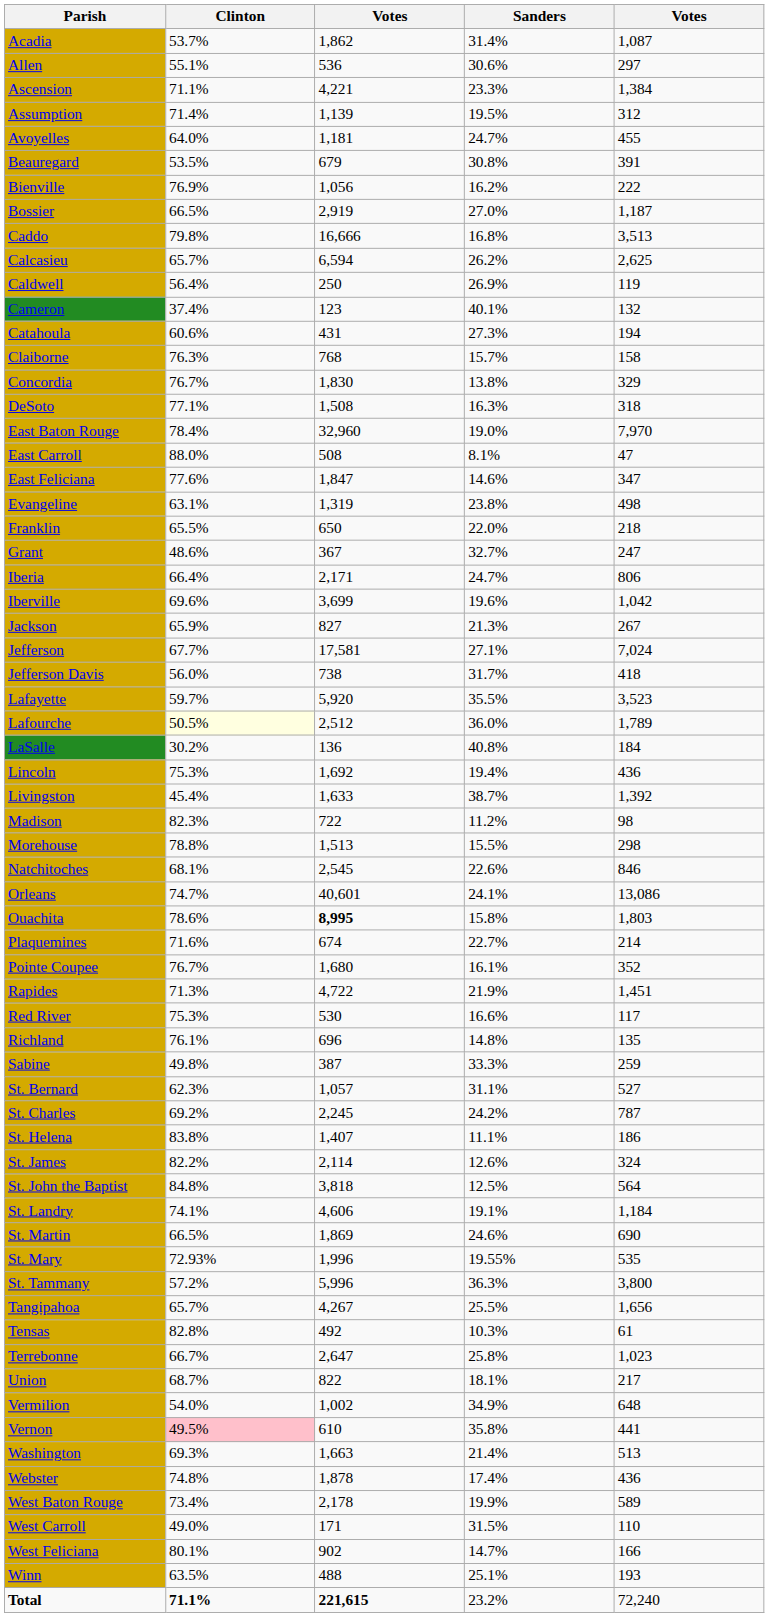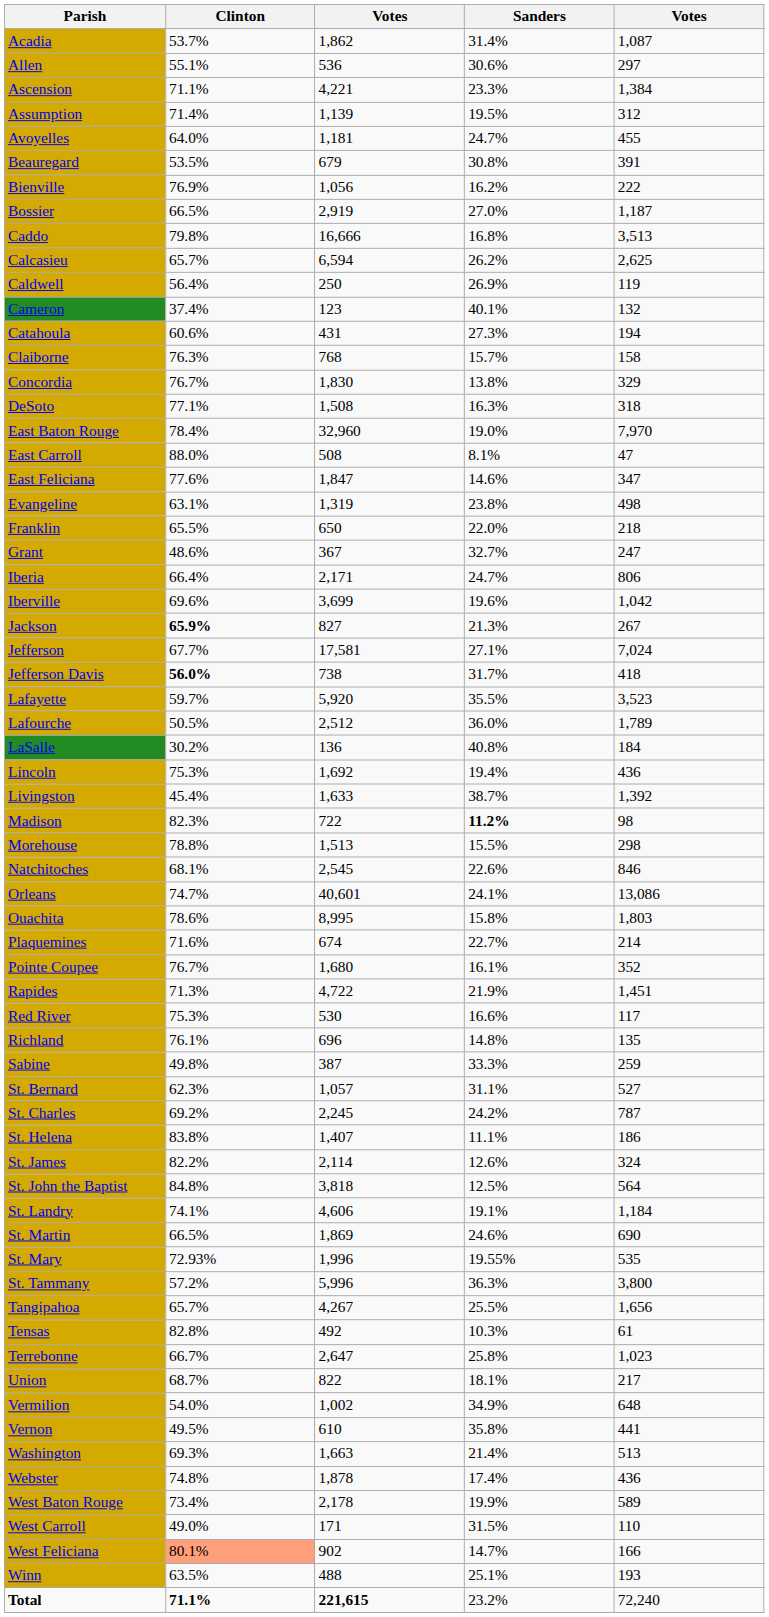(189, 625) normal -> (190, 625) bold
(189, 674) normal -> (190, 674) bold
(189, 723) lightyellow background -> (189, 723) no background
(488, 820) normal -> (489, 820) bold
(336, 917) bold -> (336, 917) normal
(189, 1429) pink background -> (189, 1429) no background
(189, 1551) no background -> (189, 1551) lightsalmon background
